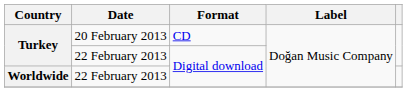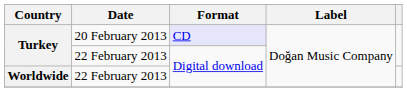(182, 35) no background -> (182, 35) lavender background
